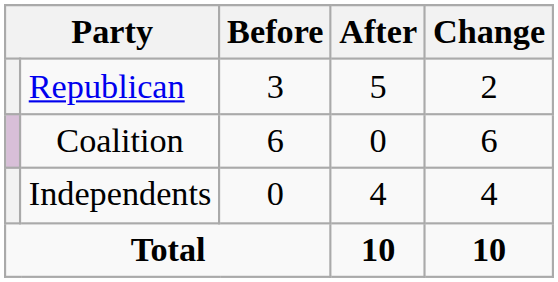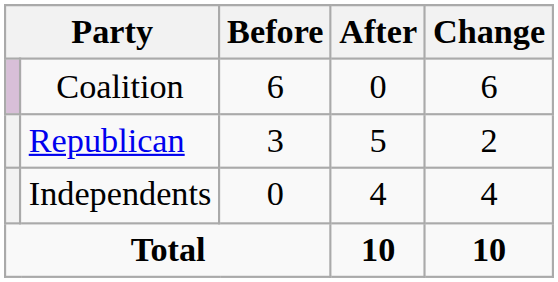rows swapped: (107, 85) <-> (120, 140)
